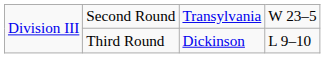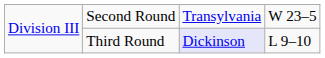(214, 40) no background -> (214, 40) lavender background
